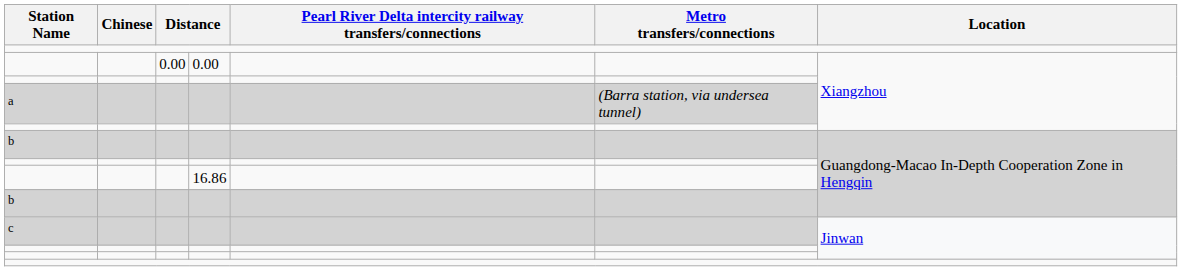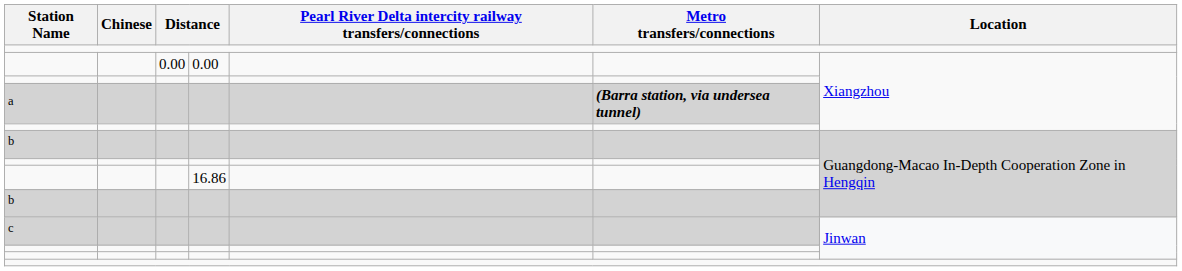(684, 103) normal -> (683, 103) bold
